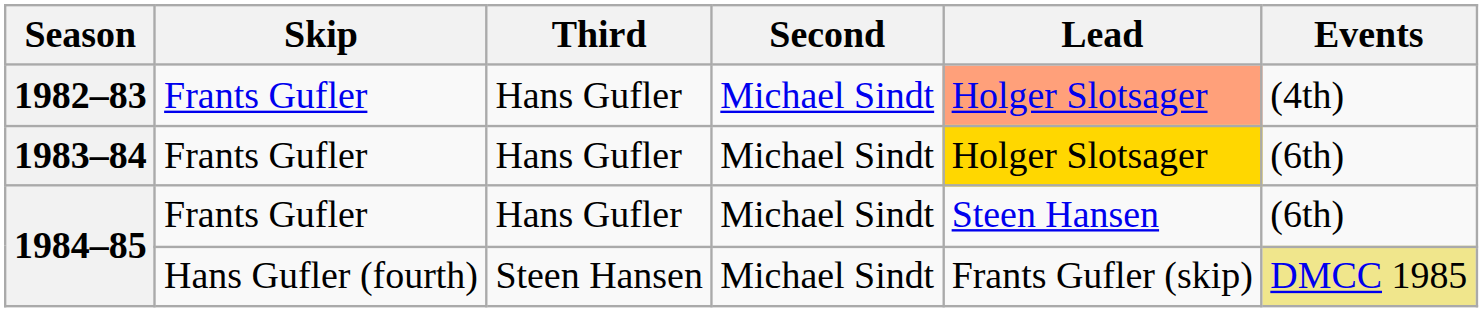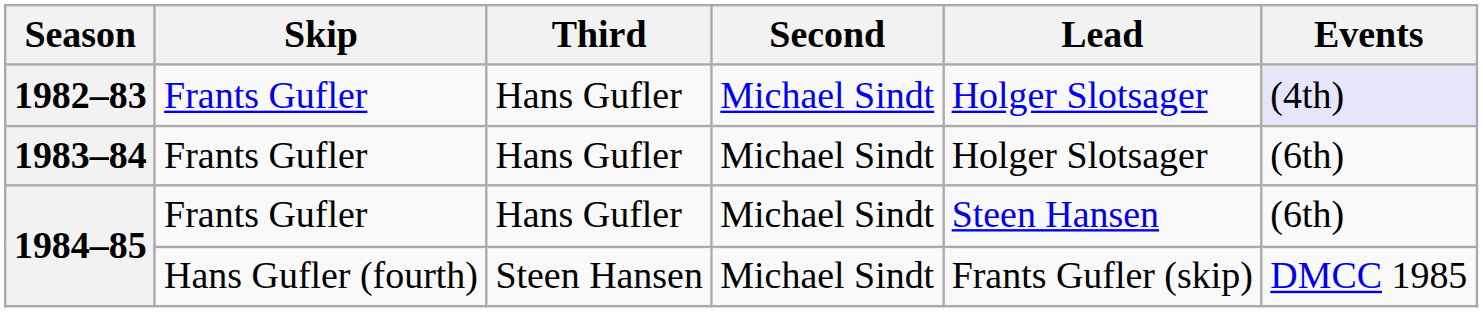(1080, 94) lightsalmon background -> (1080, 94) no background
(1307, 94) no background -> (1307, 94) lavender background
(1080, 154) gold background -> (1080, 154) no background
(1369, 275) khaki background -> (1369, 275) no background
